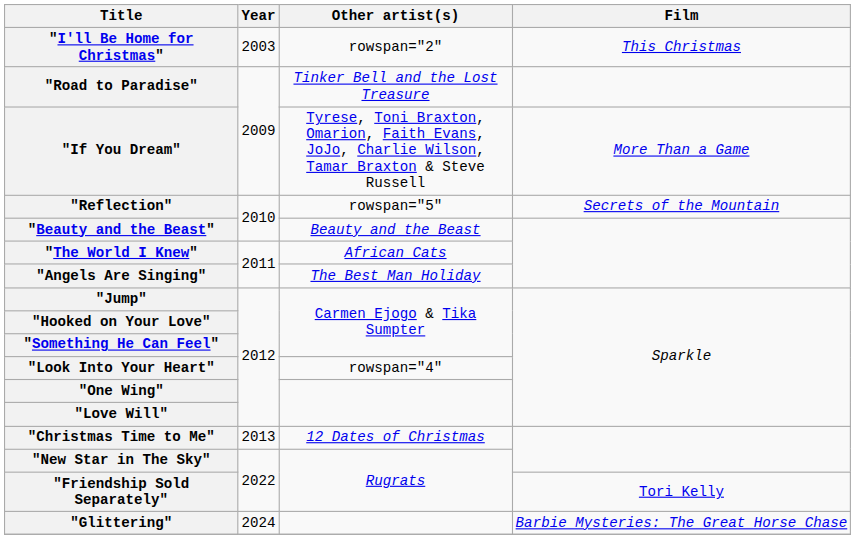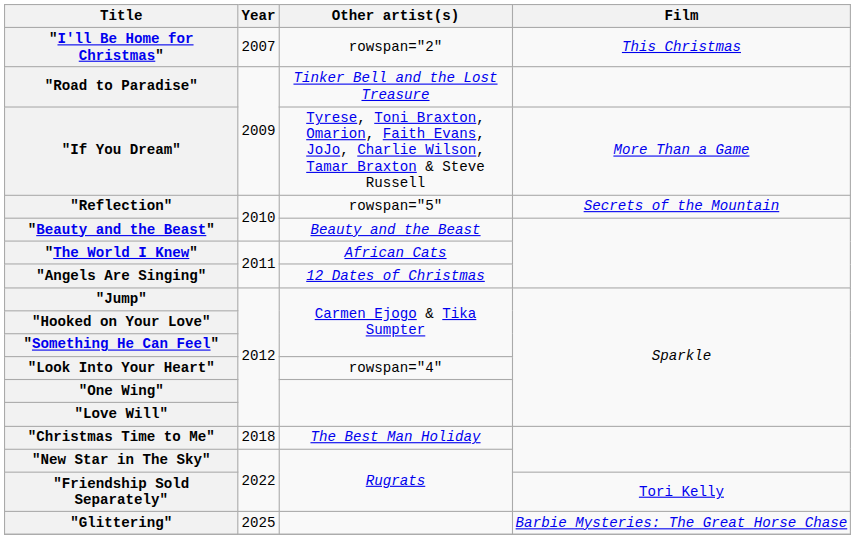(258, 47) 2003 -> (258, 47) 2007
(396, 276) The Best Man Holiday -> (396, 276) 12 Dates of Christmas
(258, 438) 2013 -> (258, 438) 2018
(396, 438) 12 Dates of Christmas -> (396, 438) The Best Man Holiday
(258, 523) 2024 -> (258, 523) 2025
